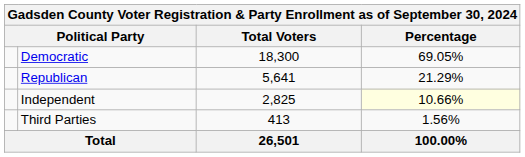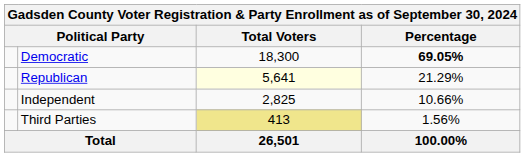(441, 57) normal -> (441, 57) bold
(279, 78) no background -> (279, 78) lightyellow background
(441, 99) lightyellow background -> (441, 99) no background
(279, 120) no background -> (279, 120) khaki background
